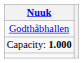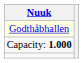(39, 28) no background -> (39, 28) lightyellow background
